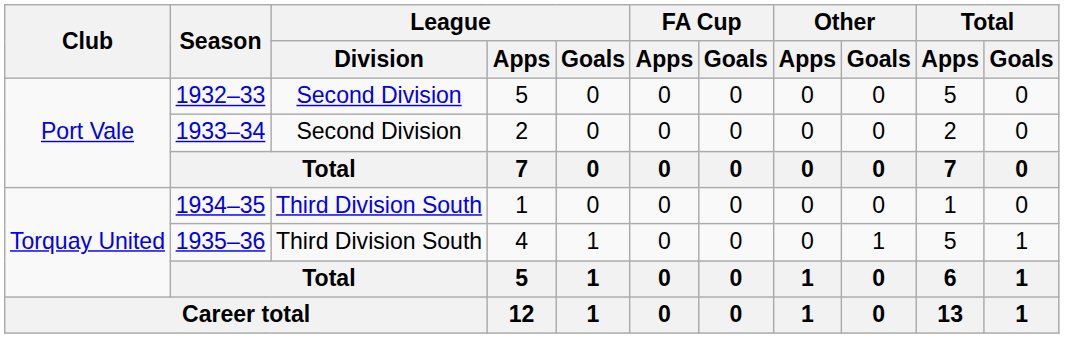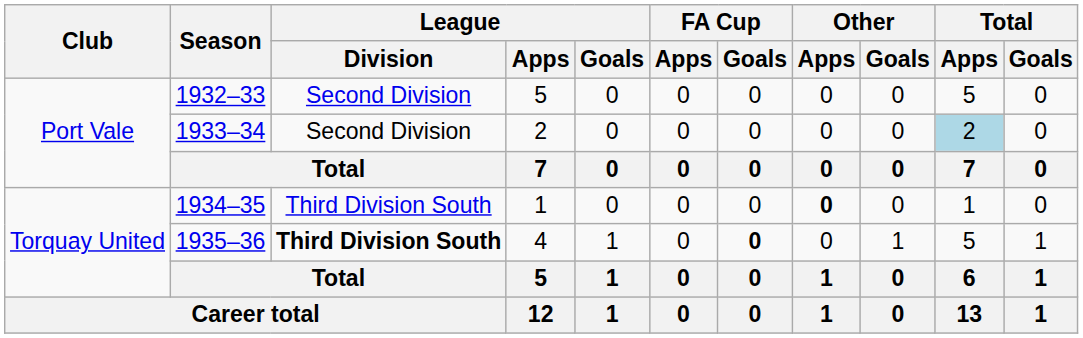(950, 132) no background -> (969, 132) lightblue background
(807, 205) normal -> (826, 205) bold
(379, 242) normal -> (389, 242) bold
(736, 242) normal -> (755, 242) bold
